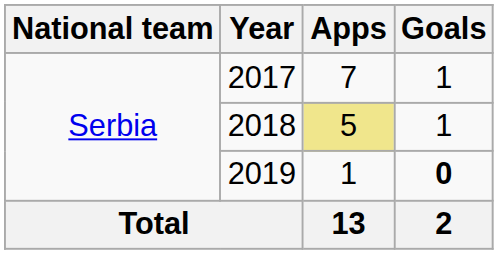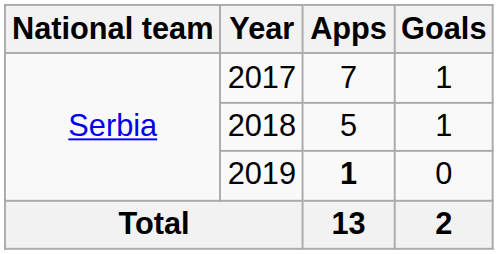(349, 126) khaki background -> (349, 126) no background
(349, 175) normal -> (349, 175) bold
(444, 175) bold -> (444, 175) normal
